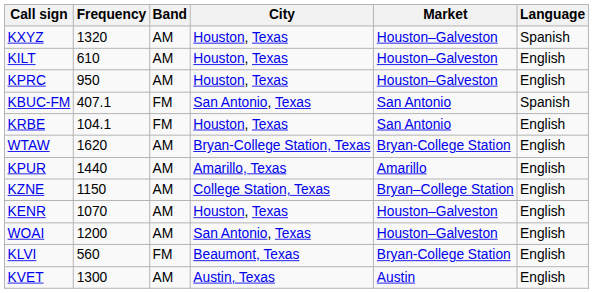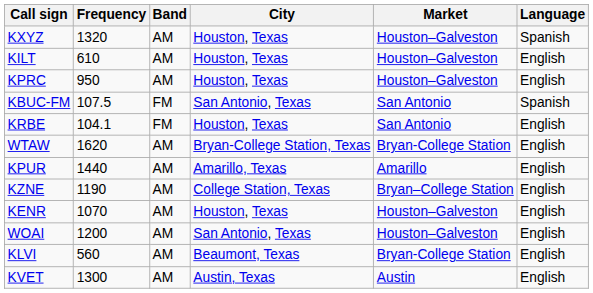(94, 102) 407.1 -> (94, 102) 107.5
(91, 189) 1150 -> (91, 189) 1190
(163, 255) FM -> (163, 255) AM
